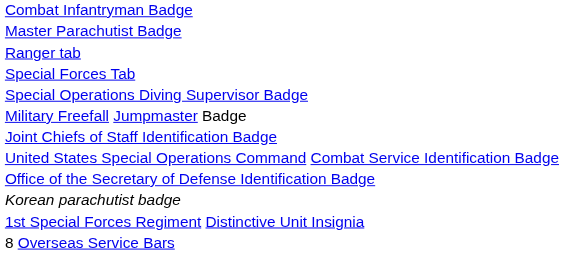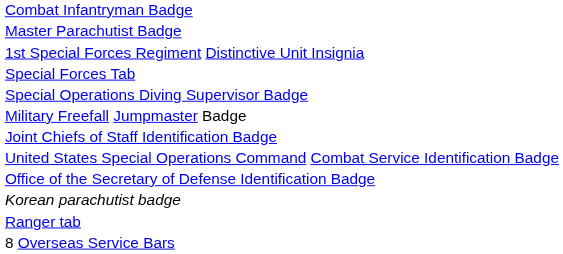(43, 52) Ranger tab -> (185, 52) 1st Special Forces Regiment Distinctive Unit Insignia
(185, 221) 1st Special Forces Regiment Distinctive Unit Insignia -> (43, 221) Ranger tab
